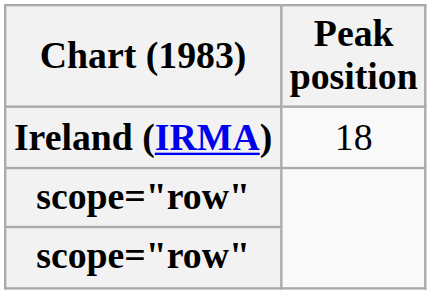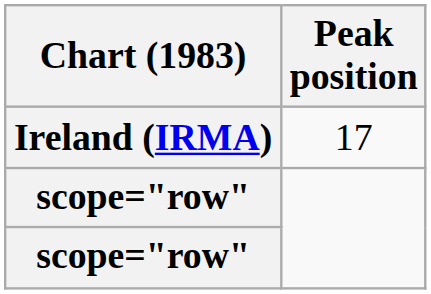(354, 136) 18 -> (354, 136) 17
